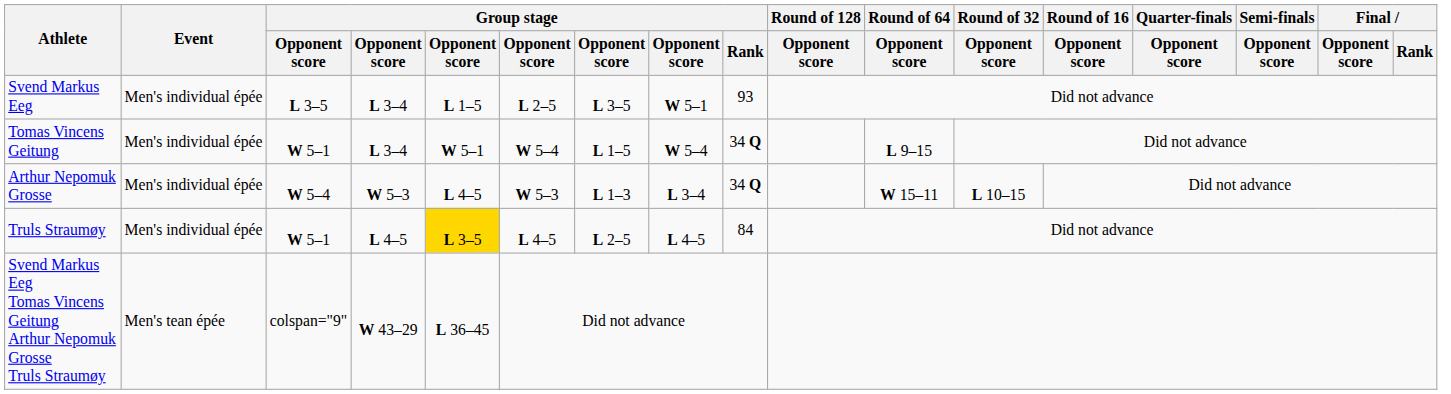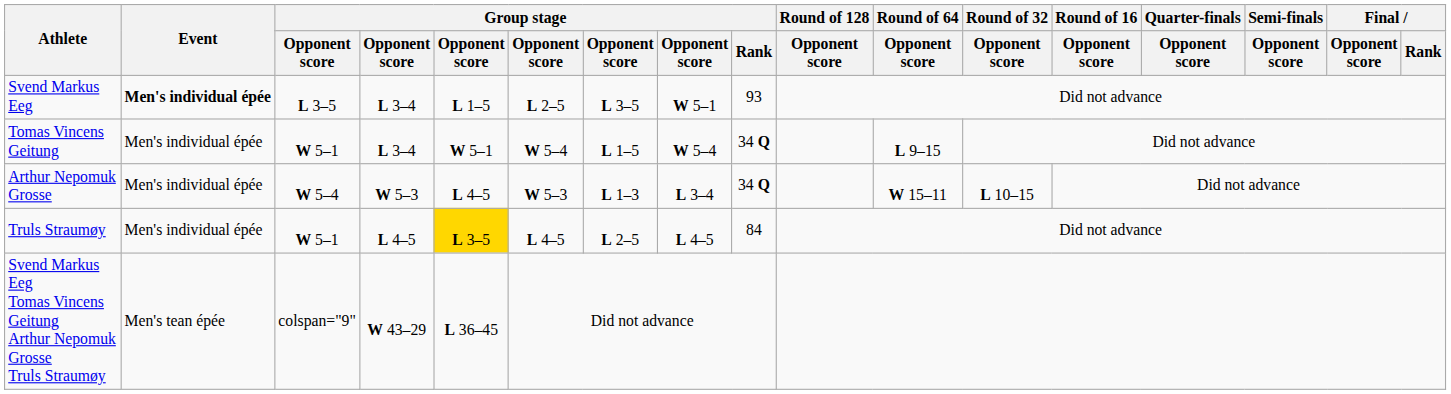(194, 97) normal -> (198, 97) bold
